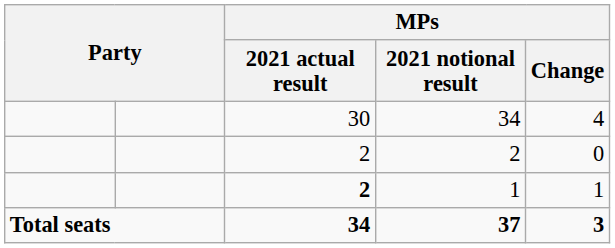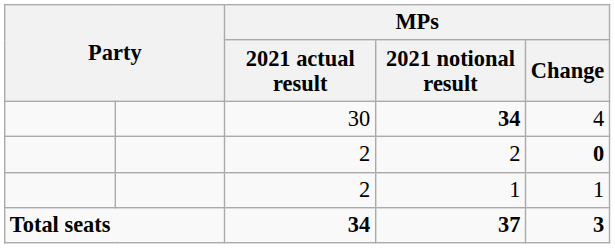(509, 118) normal -> (509, 118) bold
(599, 154) normal -> (599, 154) bold
(365, 189) bold -> (365, 189) normal
